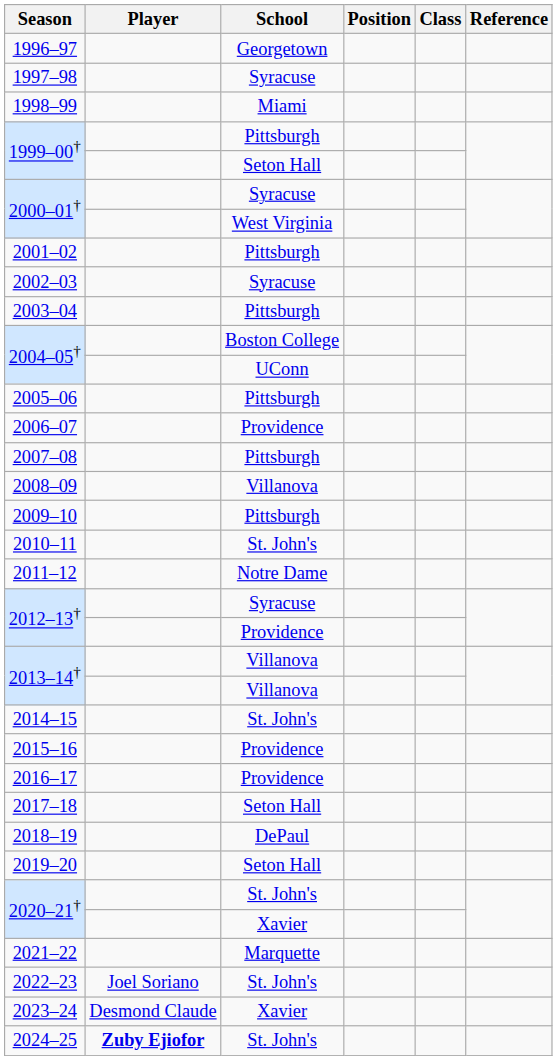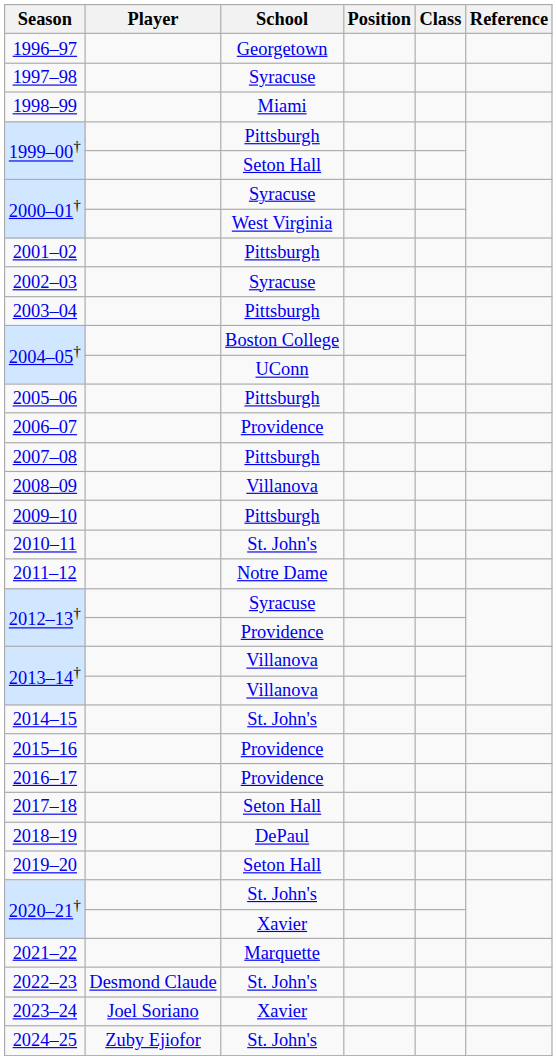(153, 982) Joel Soriano -> (153, 982) Desmond Claude
(153, 1011) Desmond Claude -> (153, 1011) Joel Soriano
(153, 1040) bold -> (153, 1040) normal
